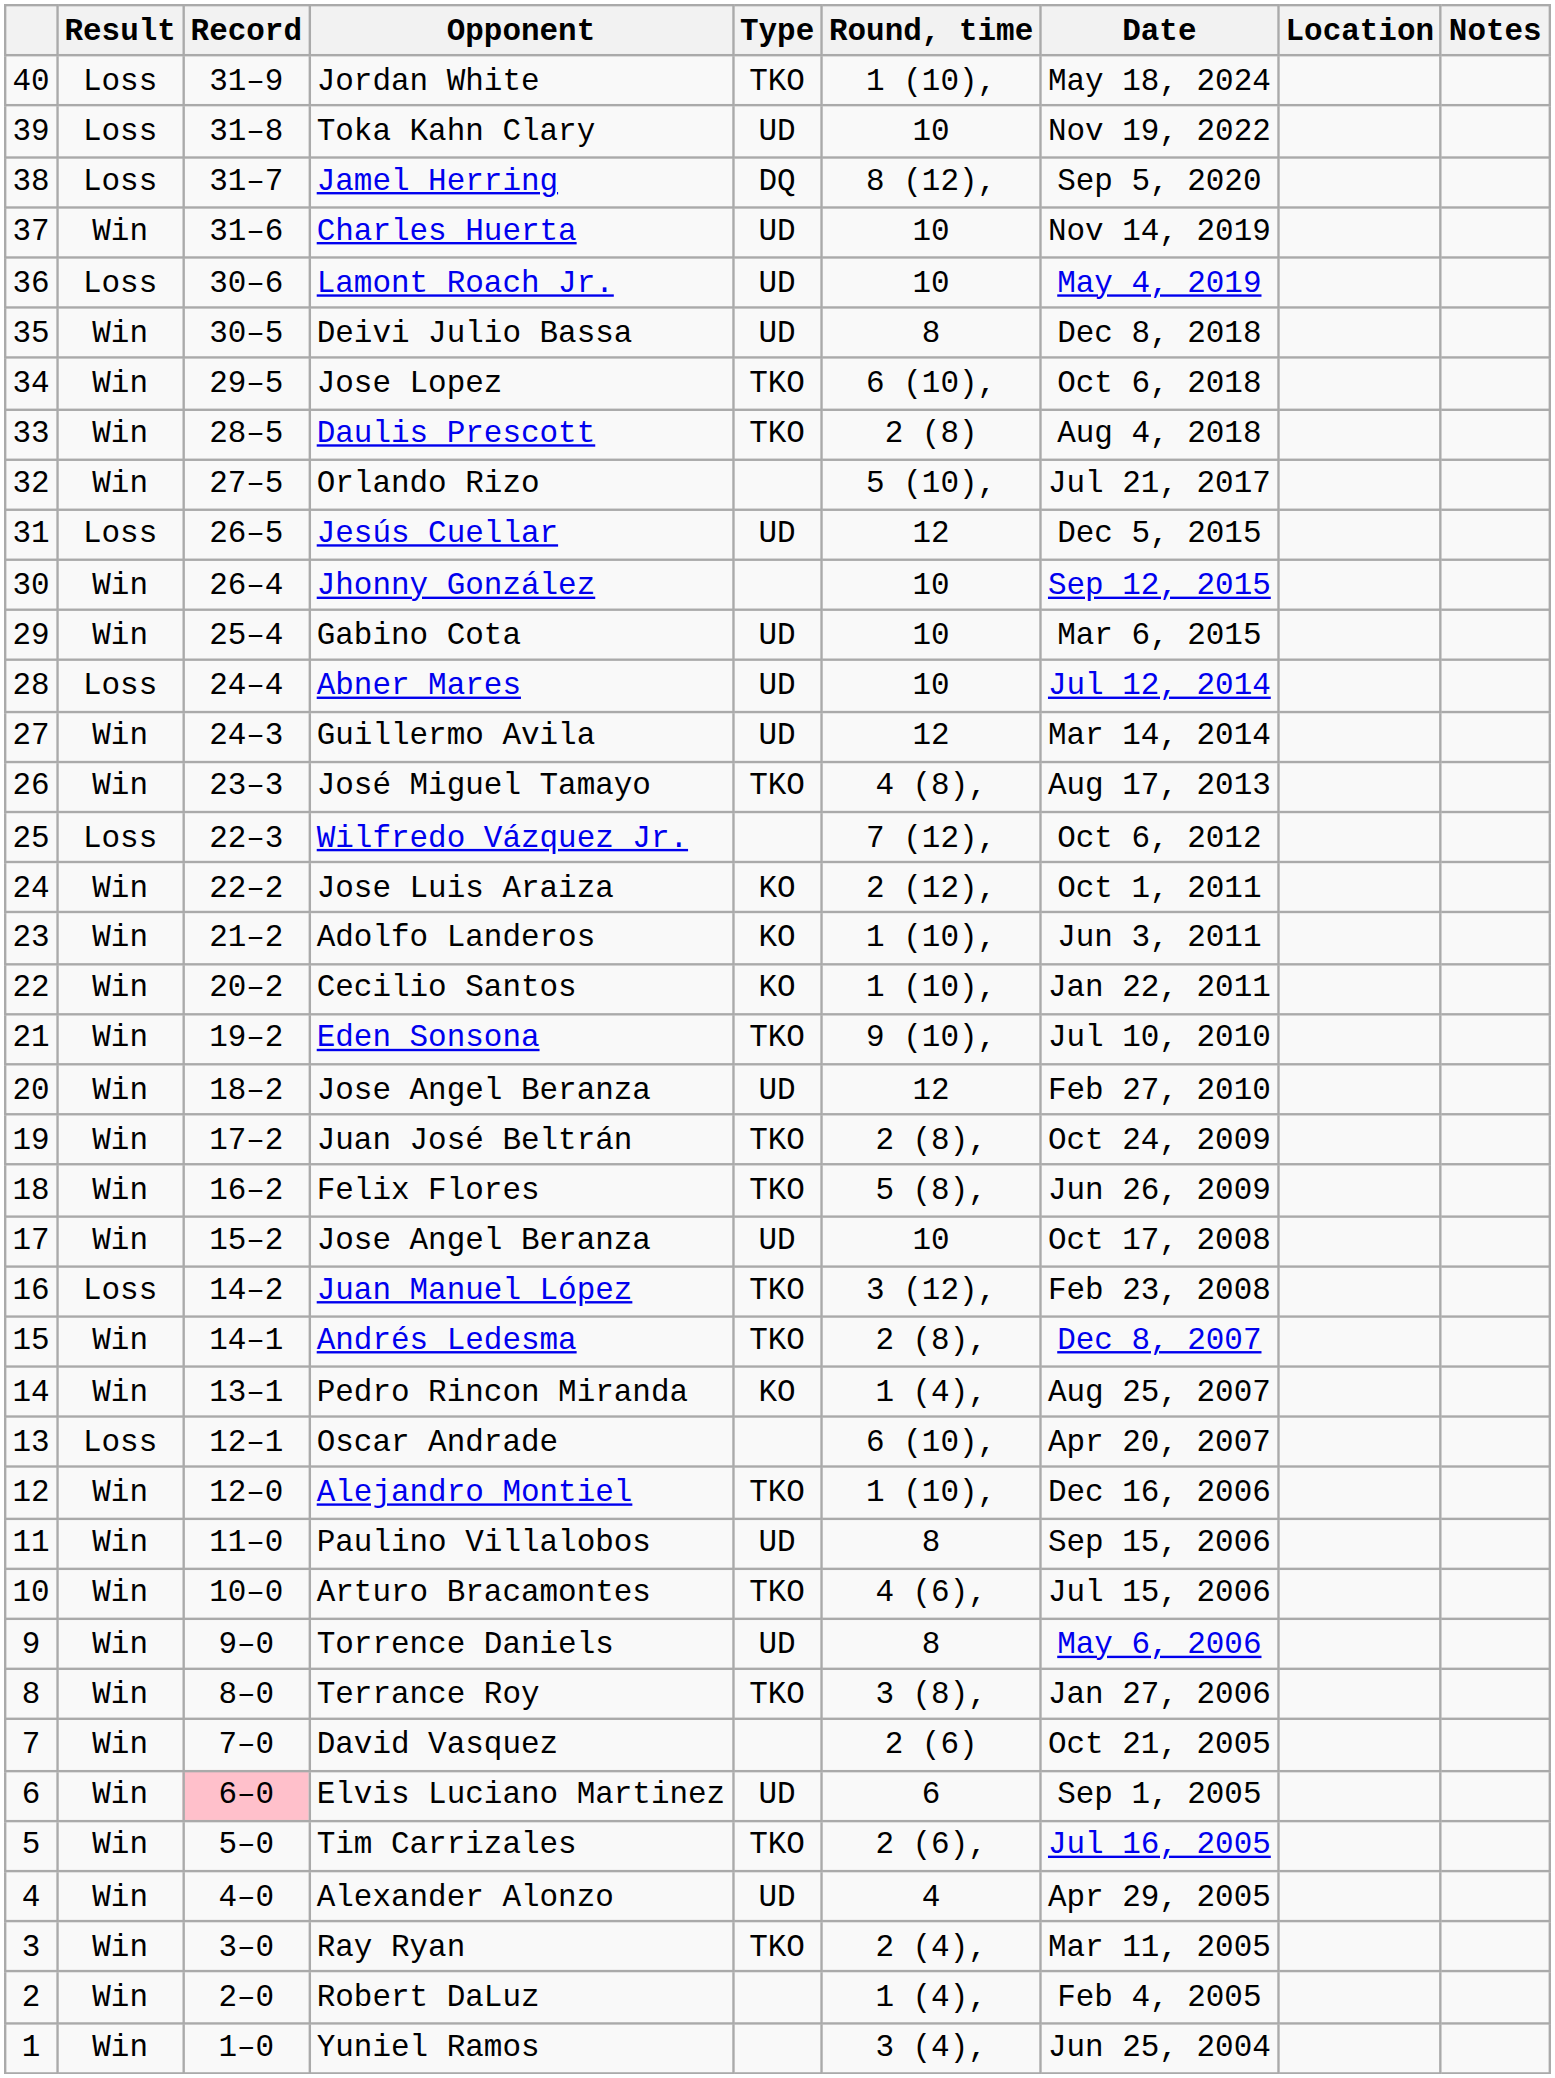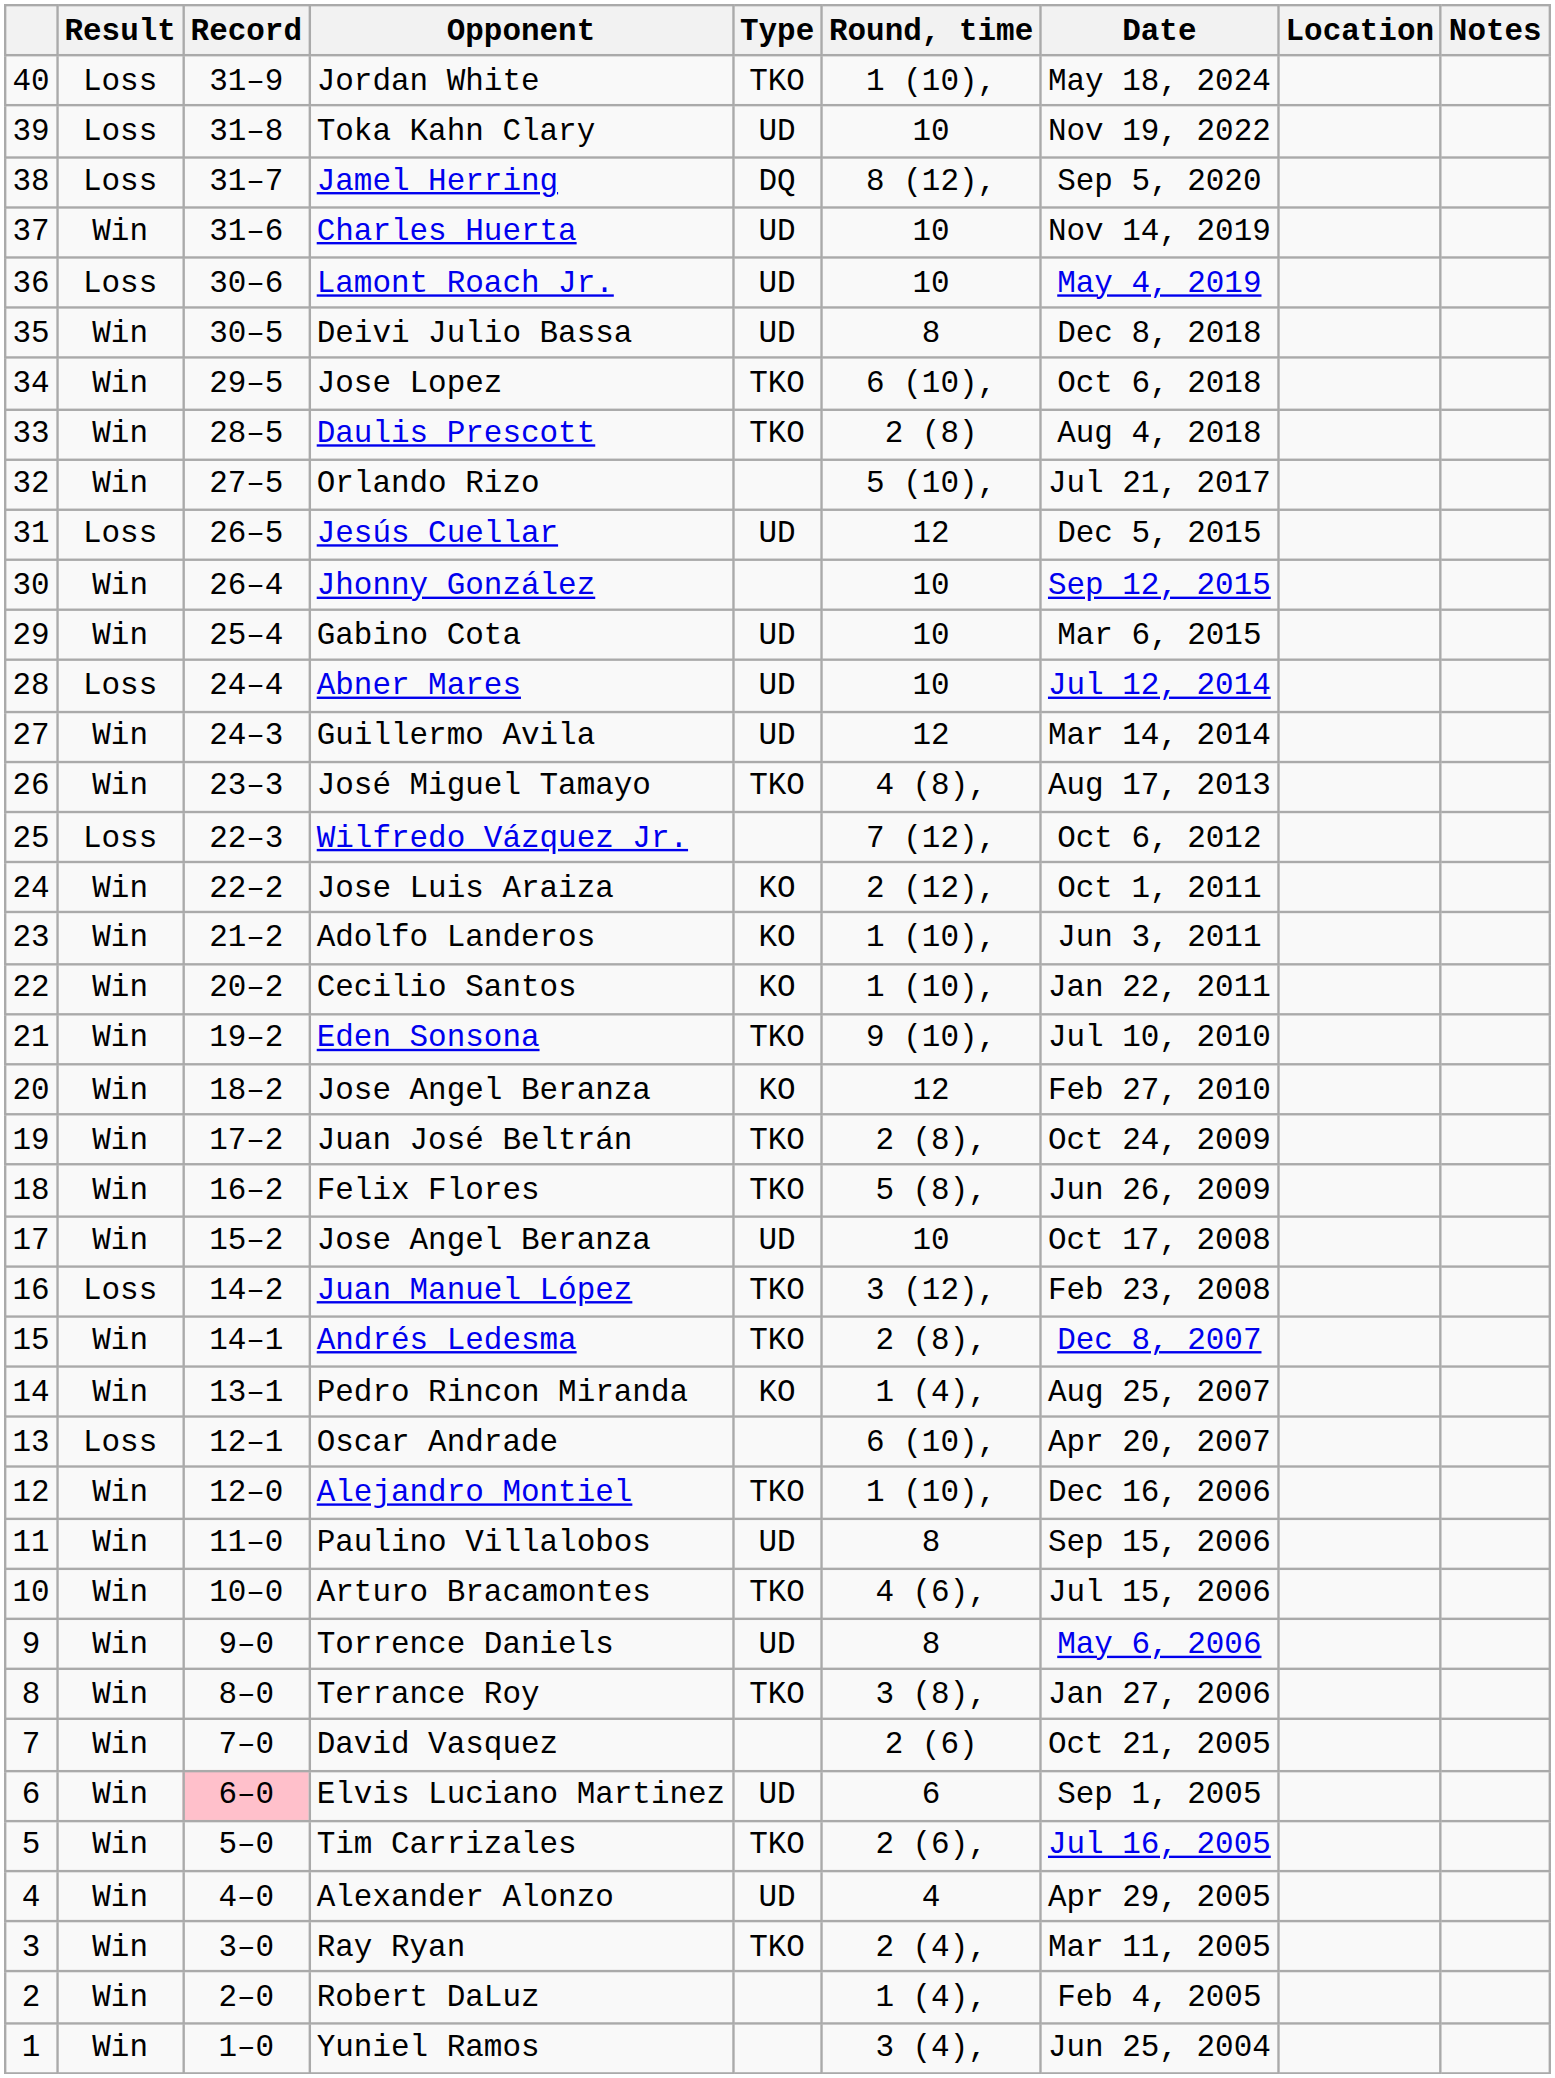(777, 1089) UD -> (777, 1089) KO
